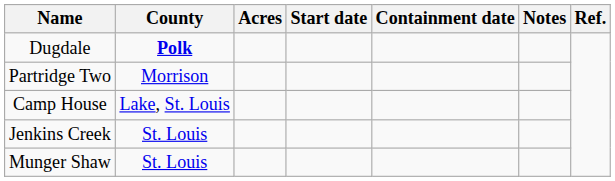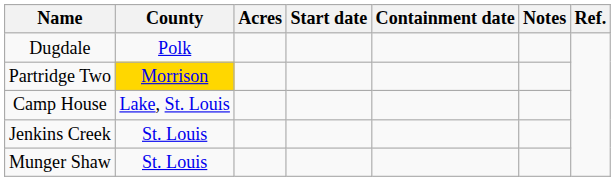(175, 47) bold -> (175, 47) normal
(175, 76) no background -> (175, 76) gold background
